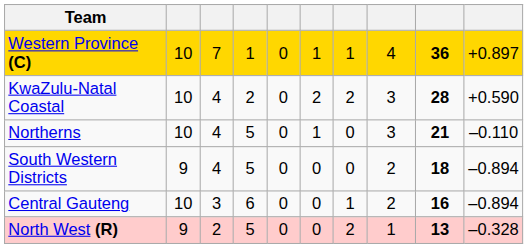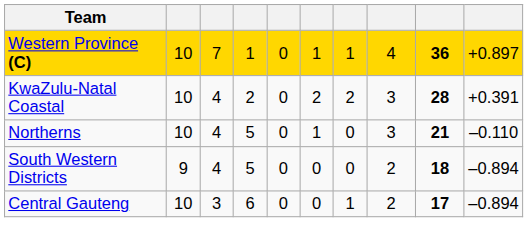(494, 97) +0.590 -> (494, 97) +0.391
(440, 203) 16 -> (440, 203) 17
- row: (63, 230)
